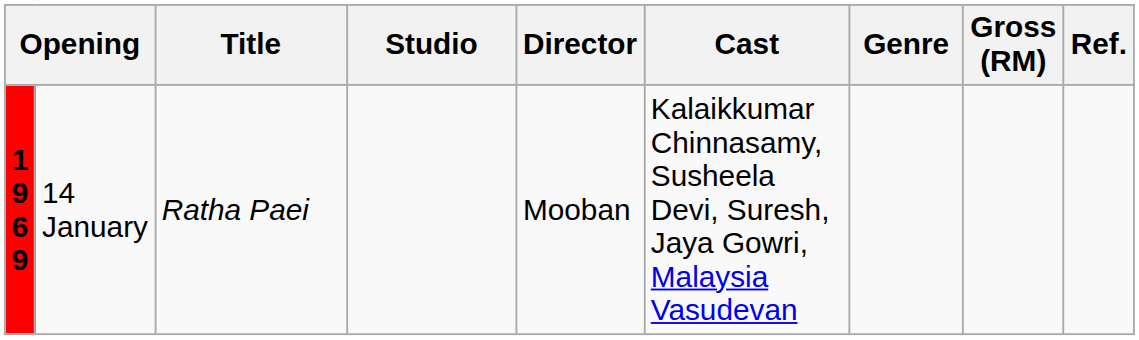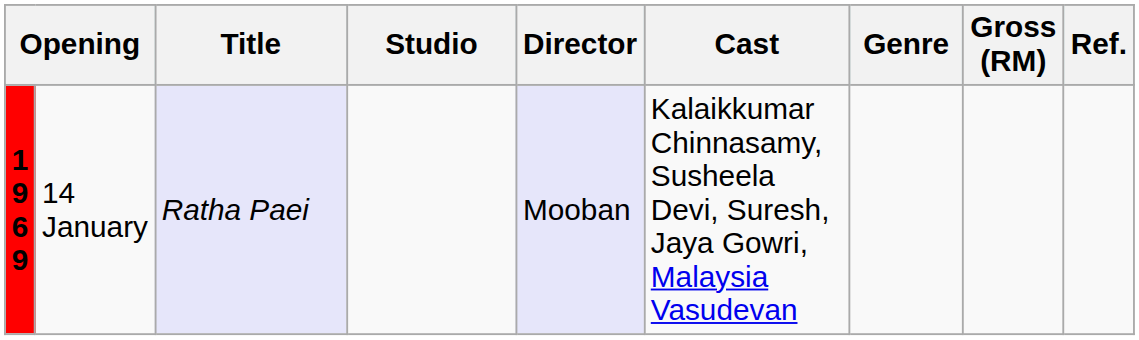(235, 209) no background -> (235, 209) lavender background
(577, 209) no background -> (577, 209) lavender background
